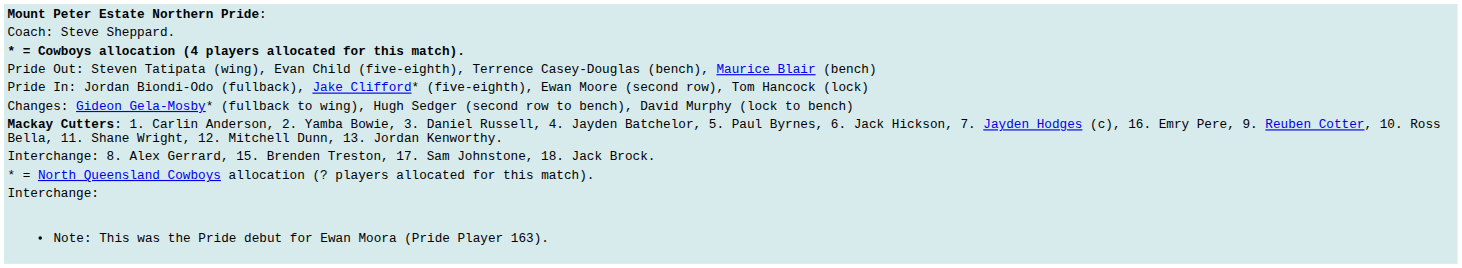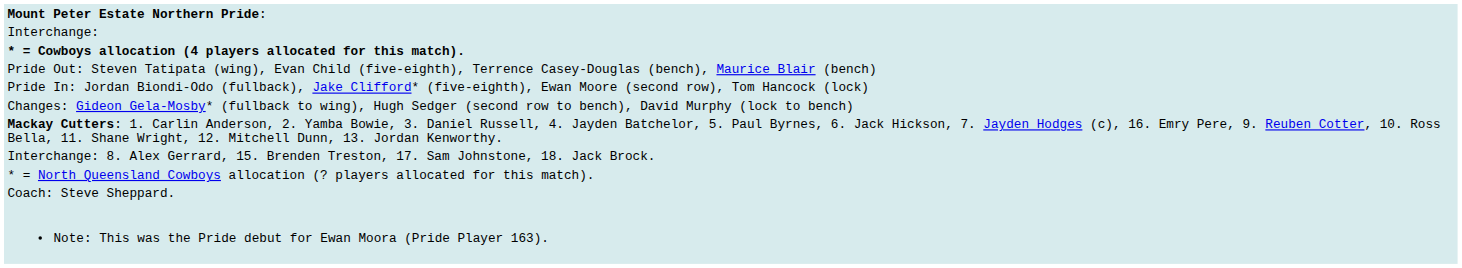(91, 33) Coach: Steve Sheppard. -> (53, 33) Interchange:
(53, 194) Interchange: -> (91, 194) Coach: Steve Sheppard.
